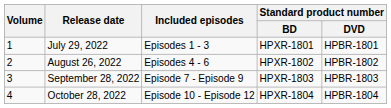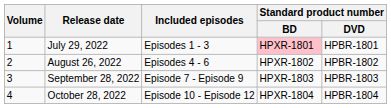(287, 46) no background -> (287, 46) pink background
